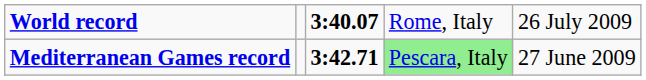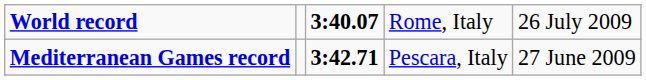(448, 57) lightgreen background -> (448, 57) no background
